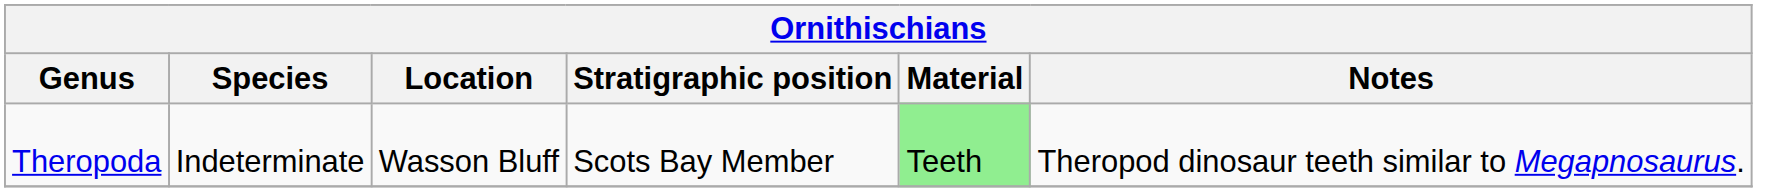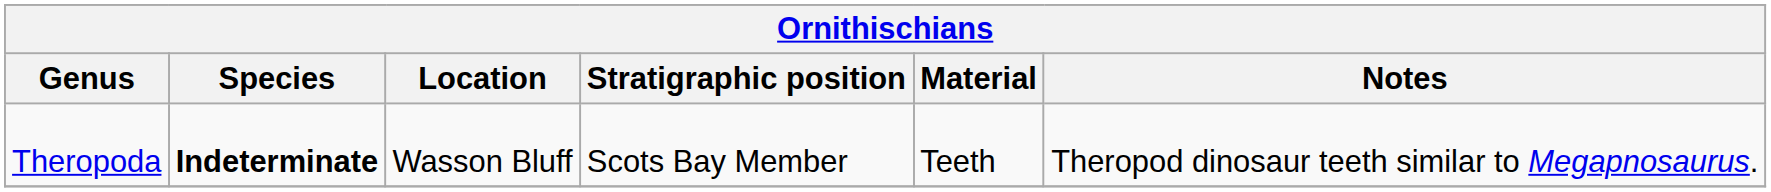(270, 161) normal -> (277, 161) bold
(944, 161) lightgreen background -> (958, 161) no background
